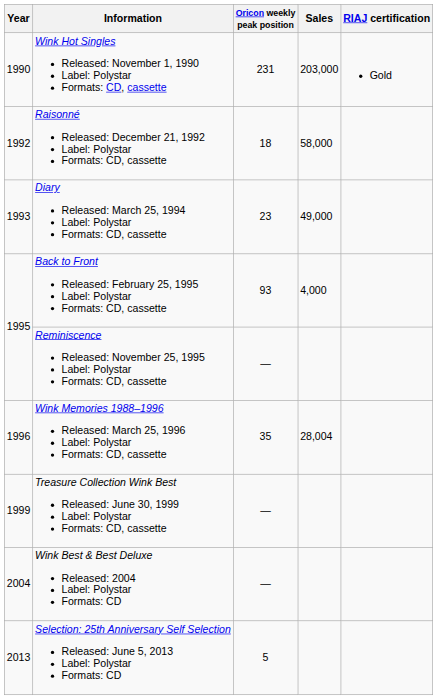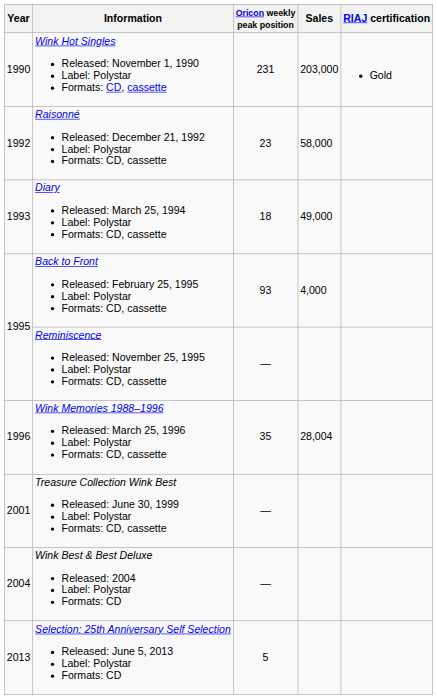(265, 143) 18 -> (265, 143) 23
(265, 216) 23 -> (265, 216) 18
(19, 510) 1999 -> (19, 510) 2001
